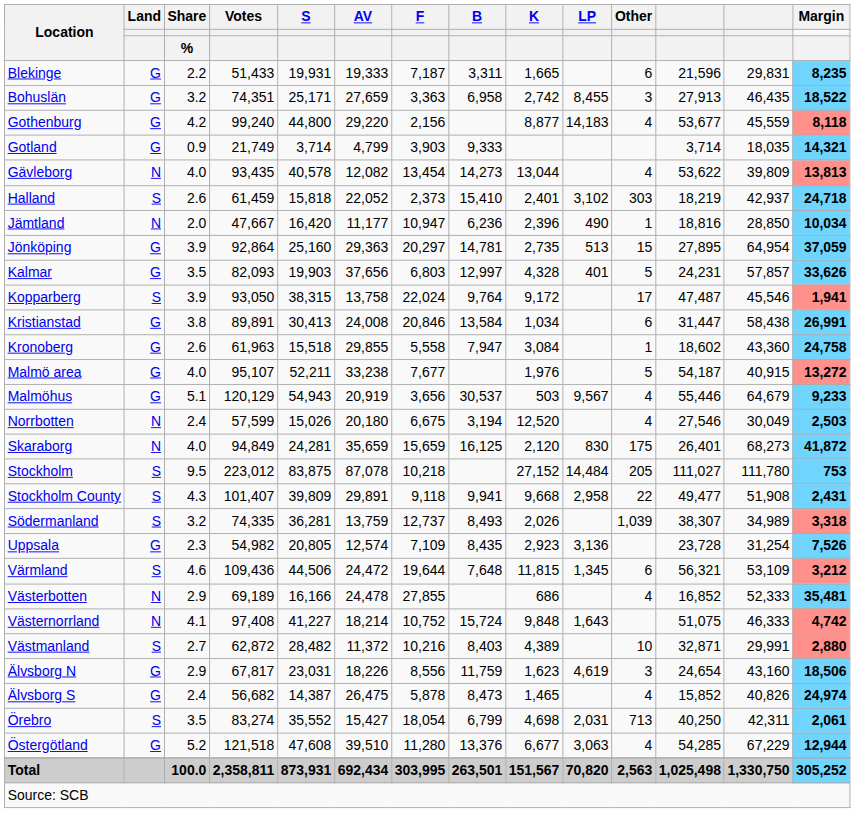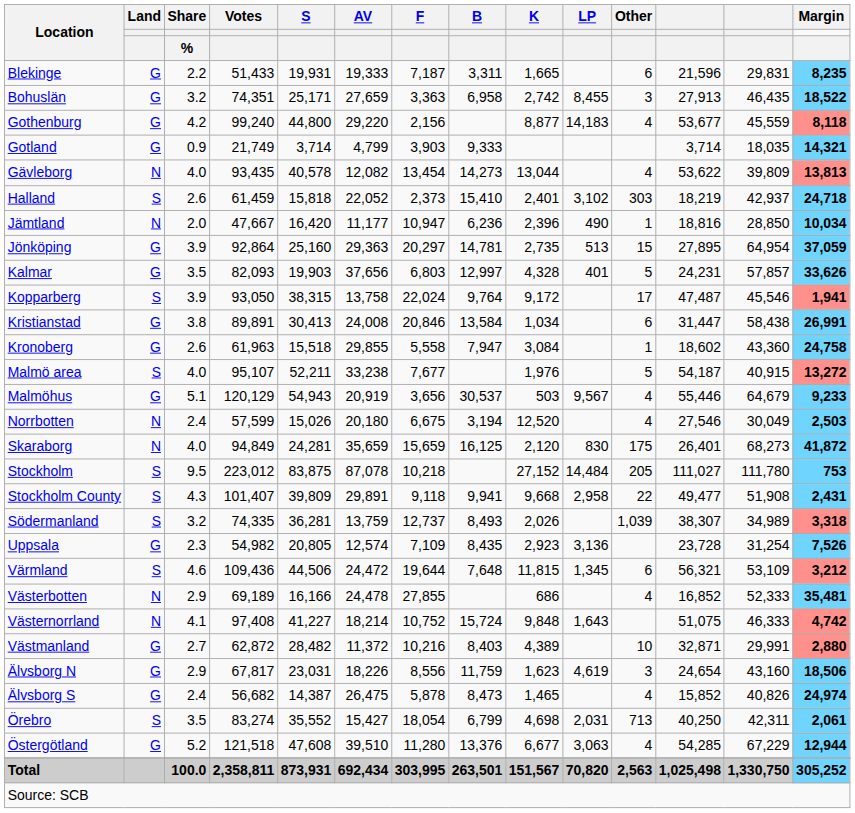(156, 372) G -> (156, 372) S
(156, 646) S -> (156, 646) G
